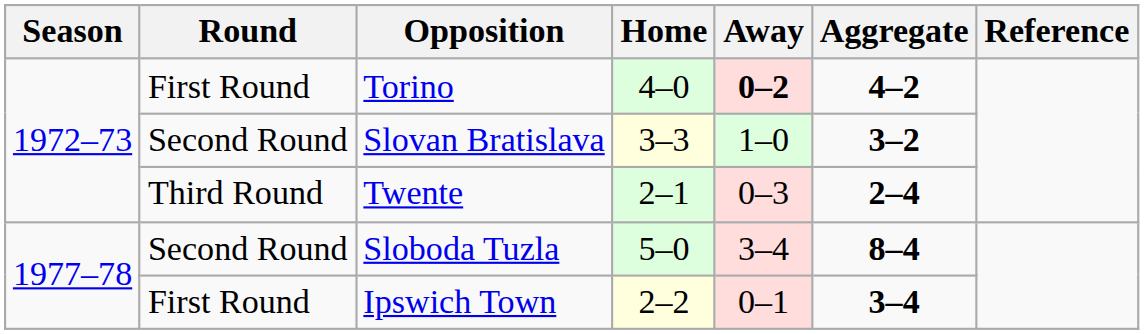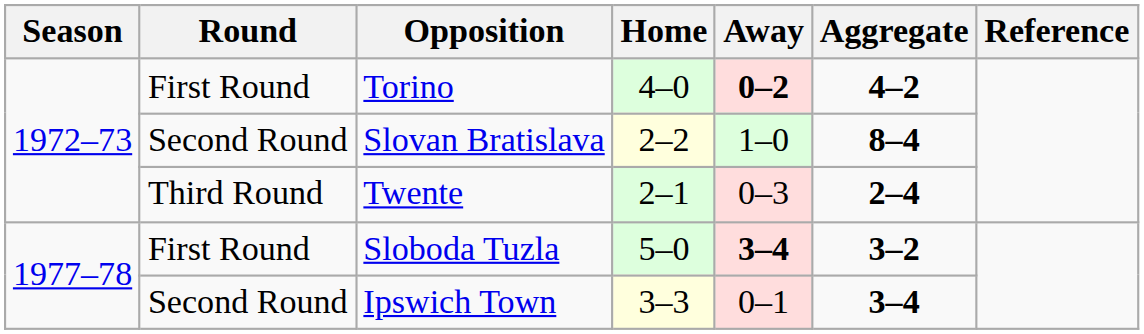(664, 139) 3–3 -> (664, 139) 2–2
(894, 139) 3–2 -> (894, 139) 8–4
(248, 247) Second Round -> (229, 247) First Round
(764, 247) normal -> (764, 247) bold
(894, 247) 8–4 -> (894, 247) 3–2
(229, 301) First Round -> (248, 301) Second Round
(664, 301) 2–2 -> (664, 301) 3–3
